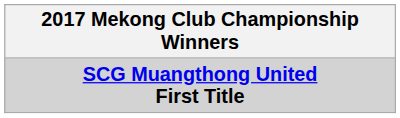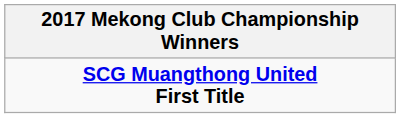(200, 85) lightgrey background -> (200, 85) no background
